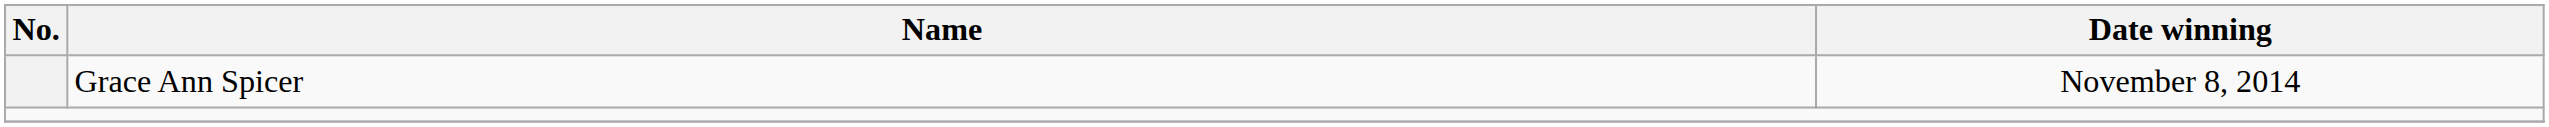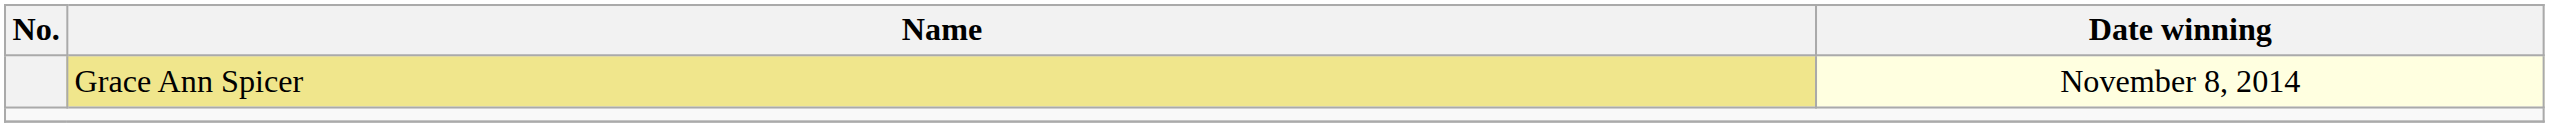(189, 81) no background -> (189, 81) khaki background
(2180, 81) no background -> (2180, 81) lightyellow background
